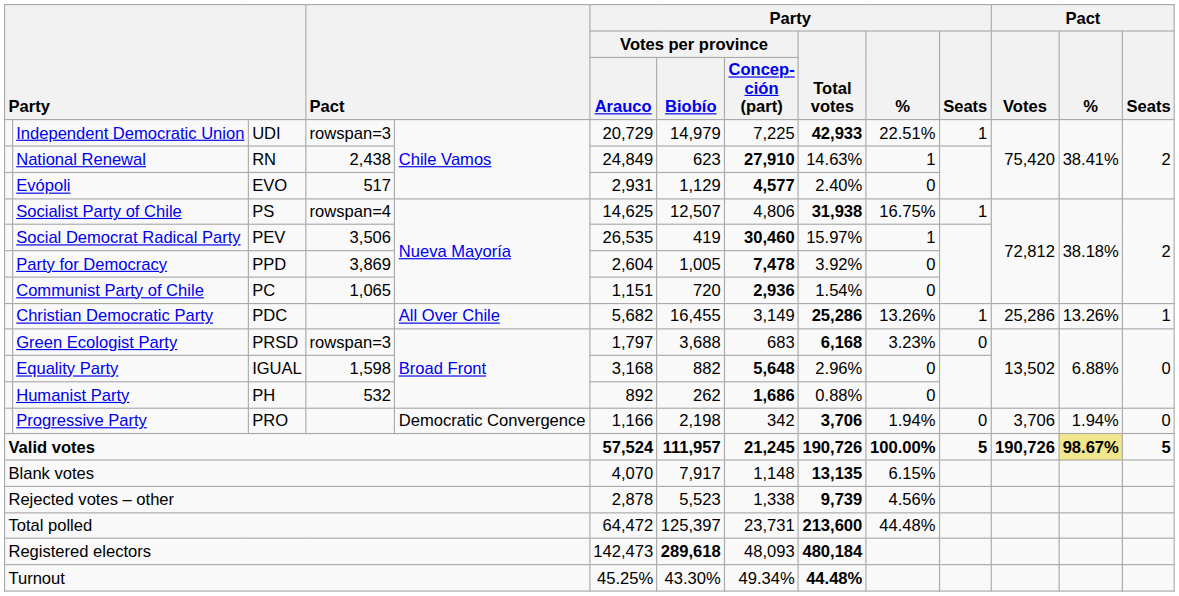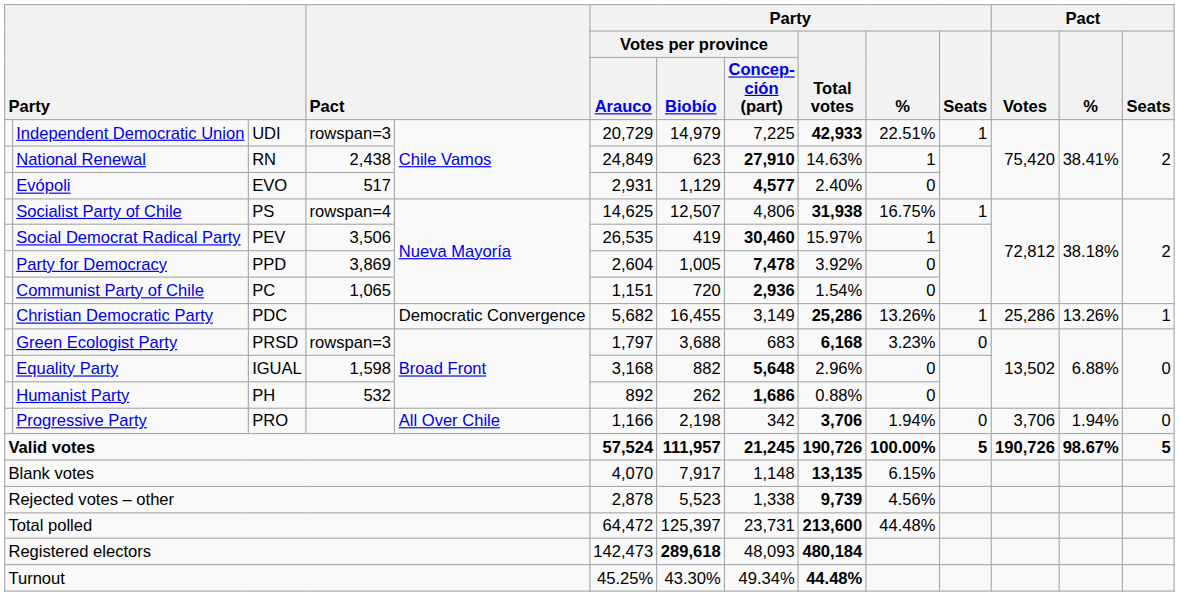(449, 316) All Over Chile -> (492, 316) Democratic Convergence
(492, 421) Democratic Convergence -> (449, 421) All Over Chile
(1091, 447) khaki background -> (1091, 447) no background
